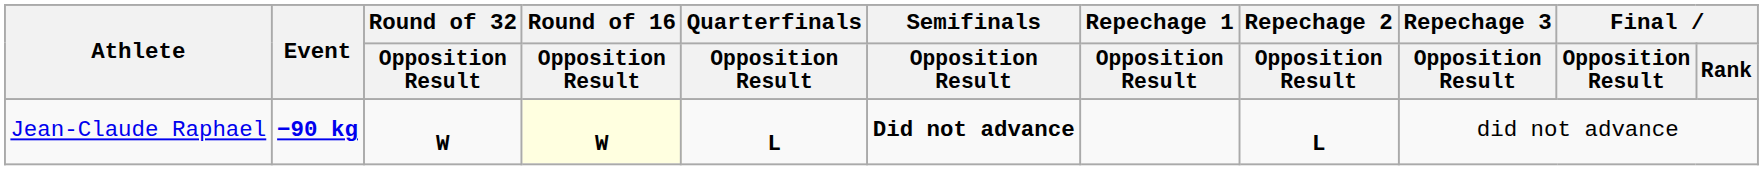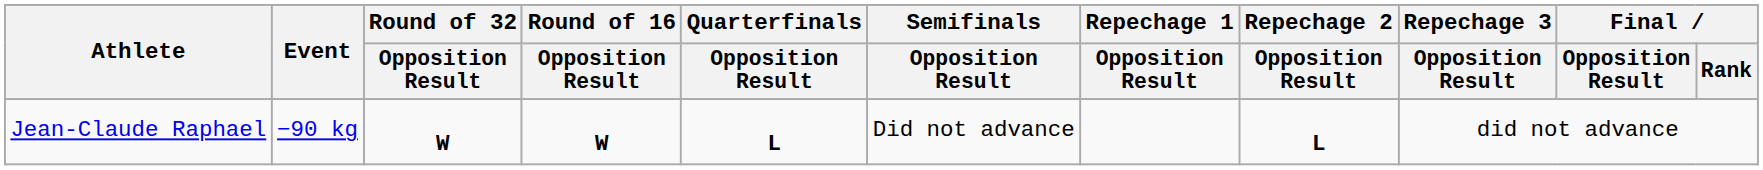(318, 131) bold -> (318, 131) normal
(602, 145) lightyellow background -> (602, 145) no background
(974, 131) bold -> (974, 131) normal
